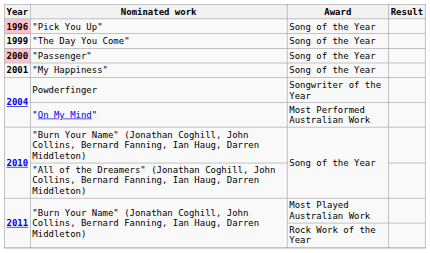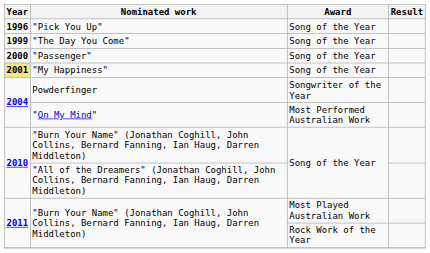(17, 26) pink background -> (17, 26) no background
(17, 56) pink background -> (17, 56) no background
(17, 70) no background -> (17, 70) khaki background
